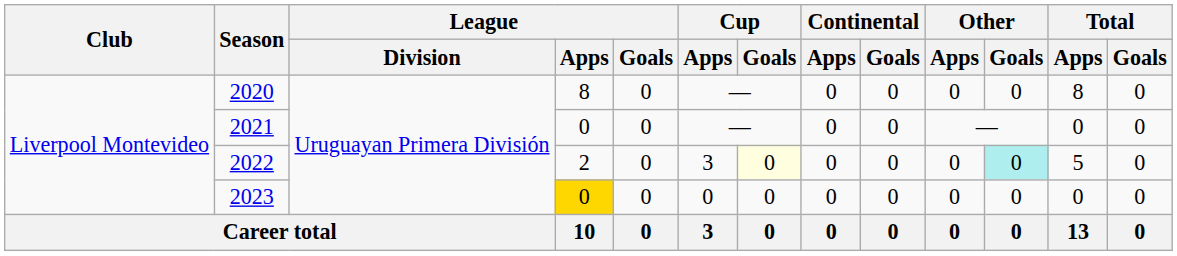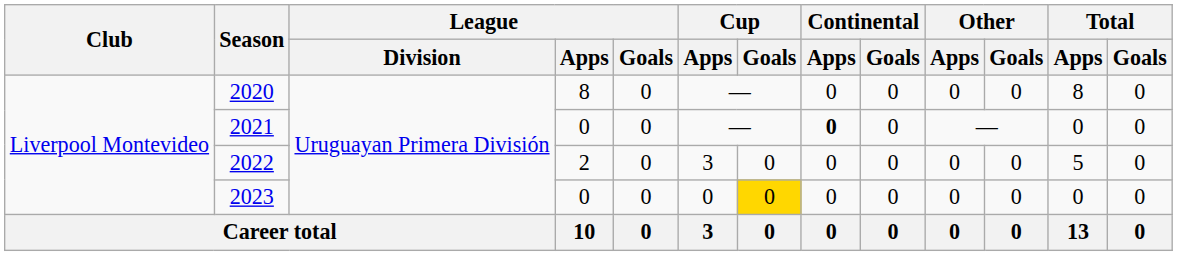(831, 127) normal -> (831, 127) bold
(769, 162) lightyellow background -> (769, 162) no background
(1016, 162) paleturquoise background -> (1016, 162) no background
(584, 197) gold background -> (584, 197) no background
(769, 197) no background -> (769, 197) gold background
